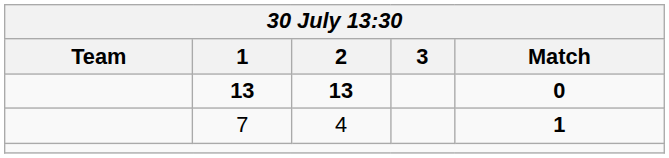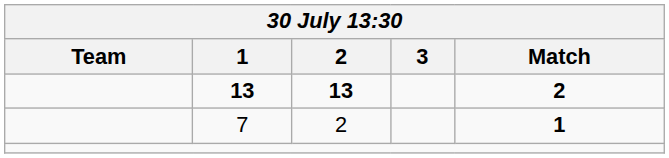(559, 90) 0 -> (559, 90) 2
(341, 125) 4 -> (341, 125) 2
